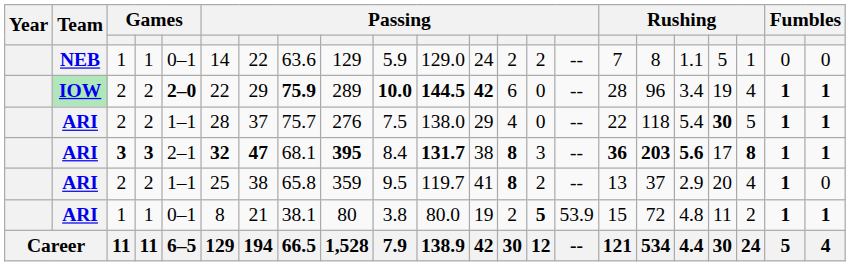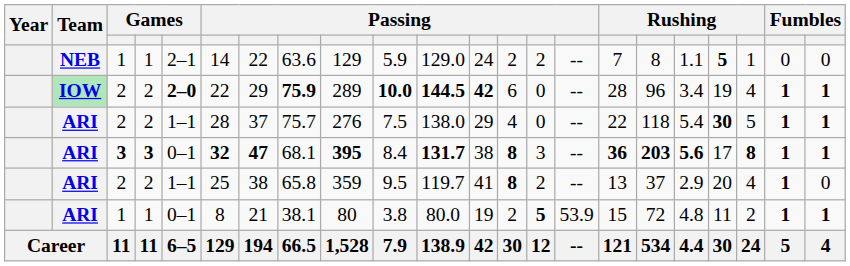(182, 59) 0–1 -> (182, 59) 2–1
(722, 59) normal -> (722, 59) bold
(182, 152) 2–1 -> (182, 152) 0–1
